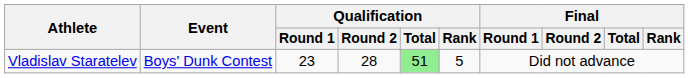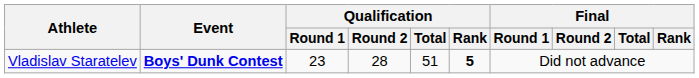(208, 62) normal -> (213, 62) bold
(420, 62) lightgreen background -> (430, 62) no background
(459, 62) normal -> (470, 62) bold
